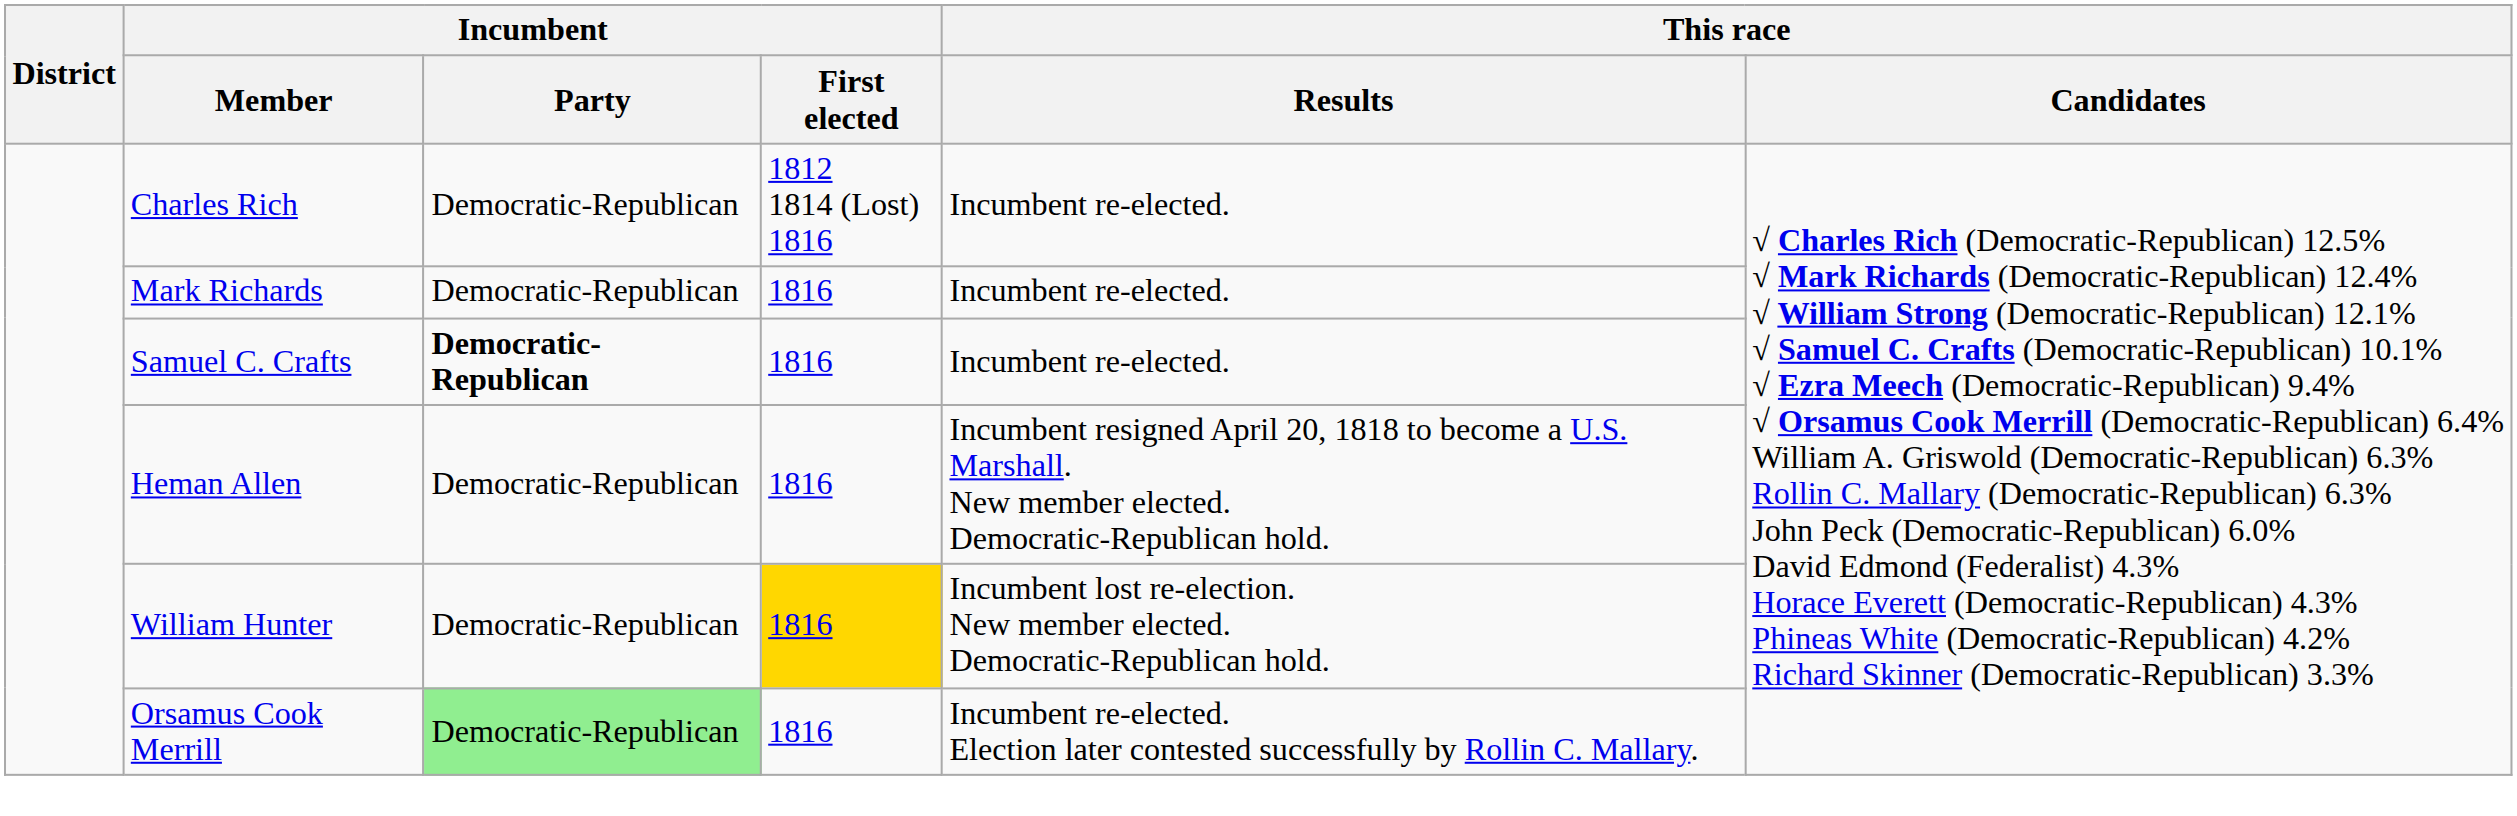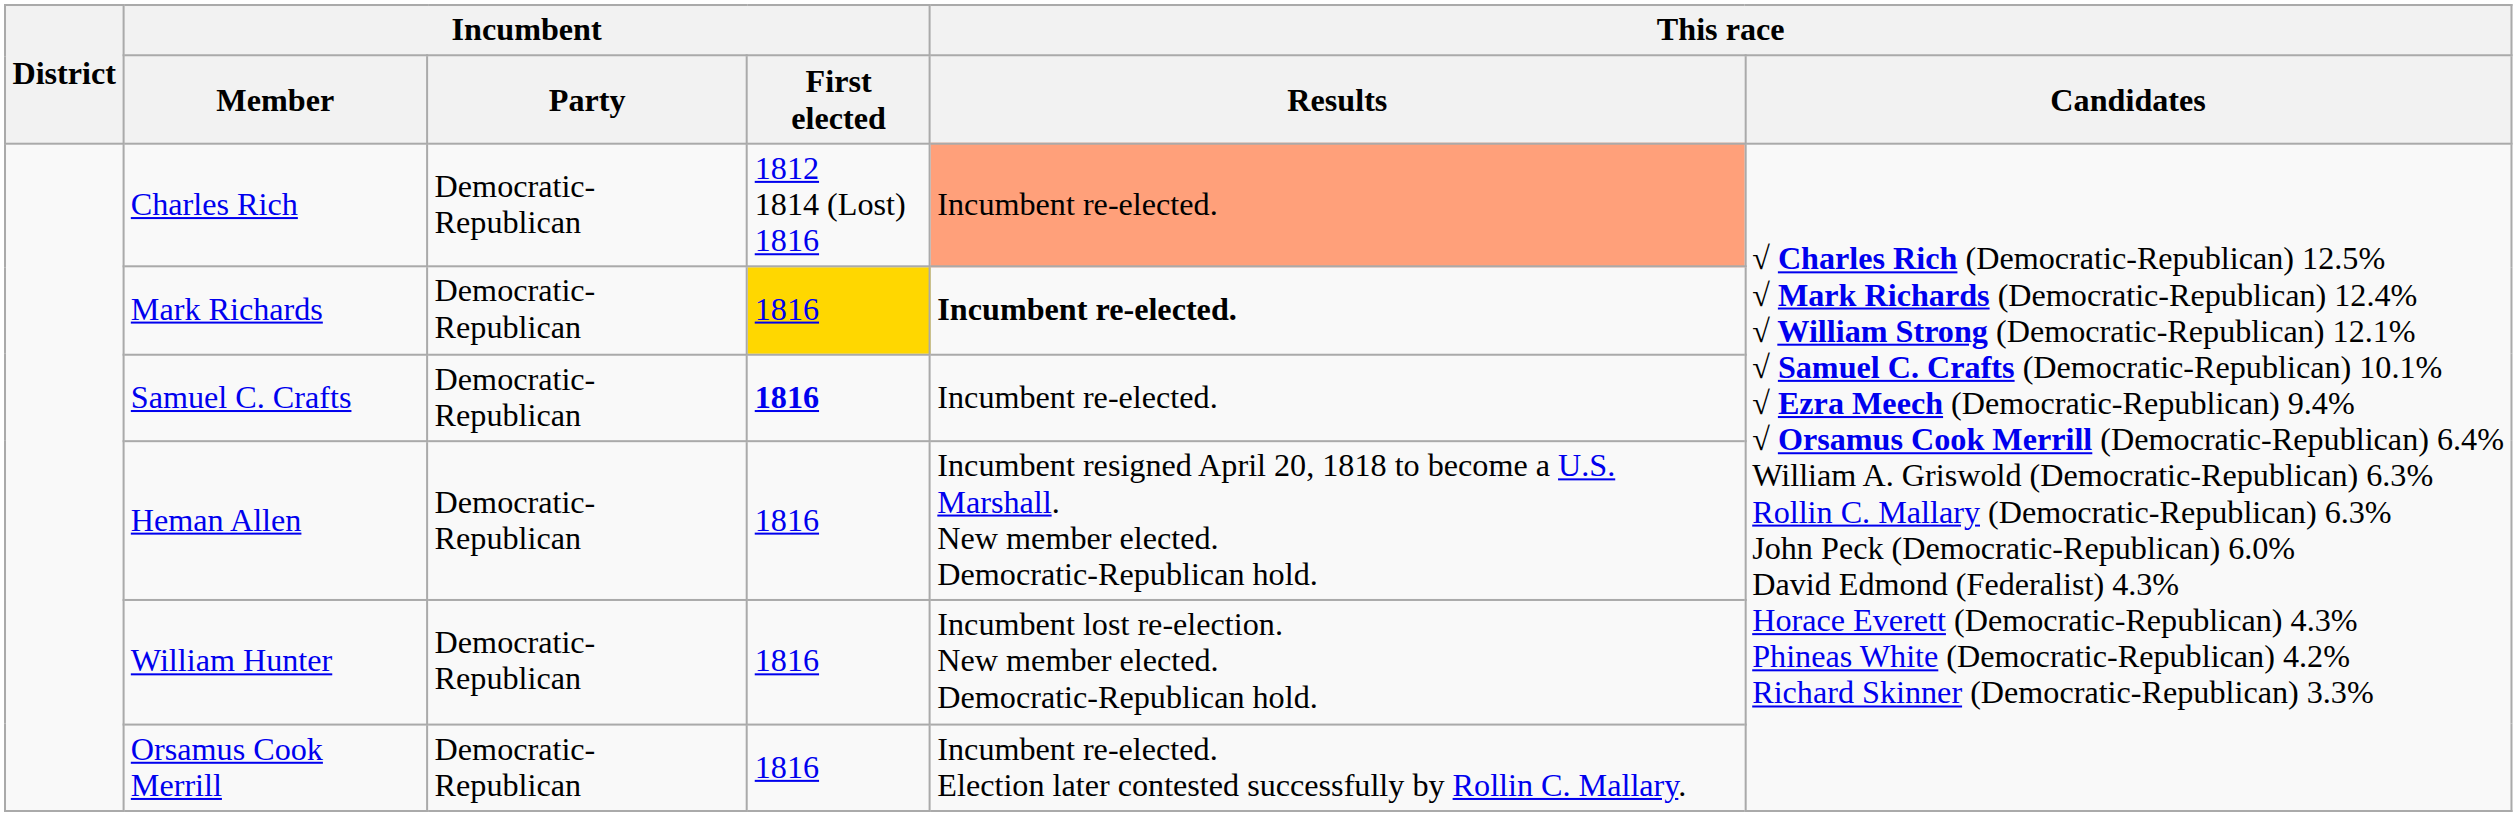(1090, 204) no background -> (1078, 204) lightsalmon background
(800, 291) no background -> (787, 309) gold background
(1090, 291) normal -> (1087, 309) bold
(516, 360) bold -> (515, 396) normal
(800, 360) normal -> (787, 396) bold
(800, 625) gold background -> (787, 661) no background
(585, 730) lightgreen background -> (515, 766) no background
